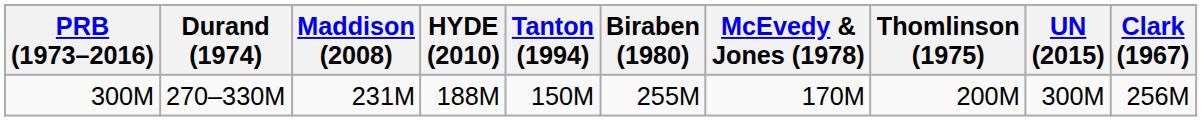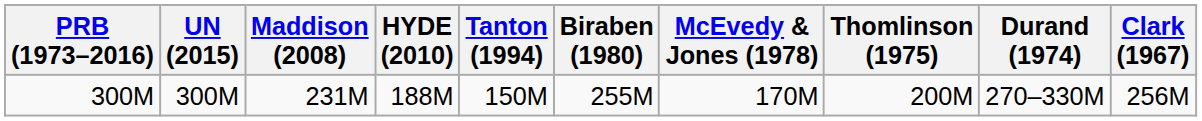columns swapped: (1068, 40) <-> (226, 40)
